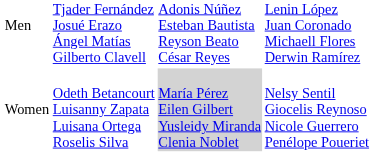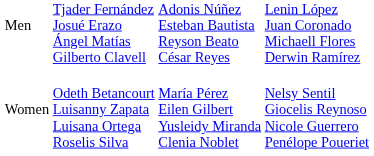(210, 117) lightgrey background -> (210, 117) no background
